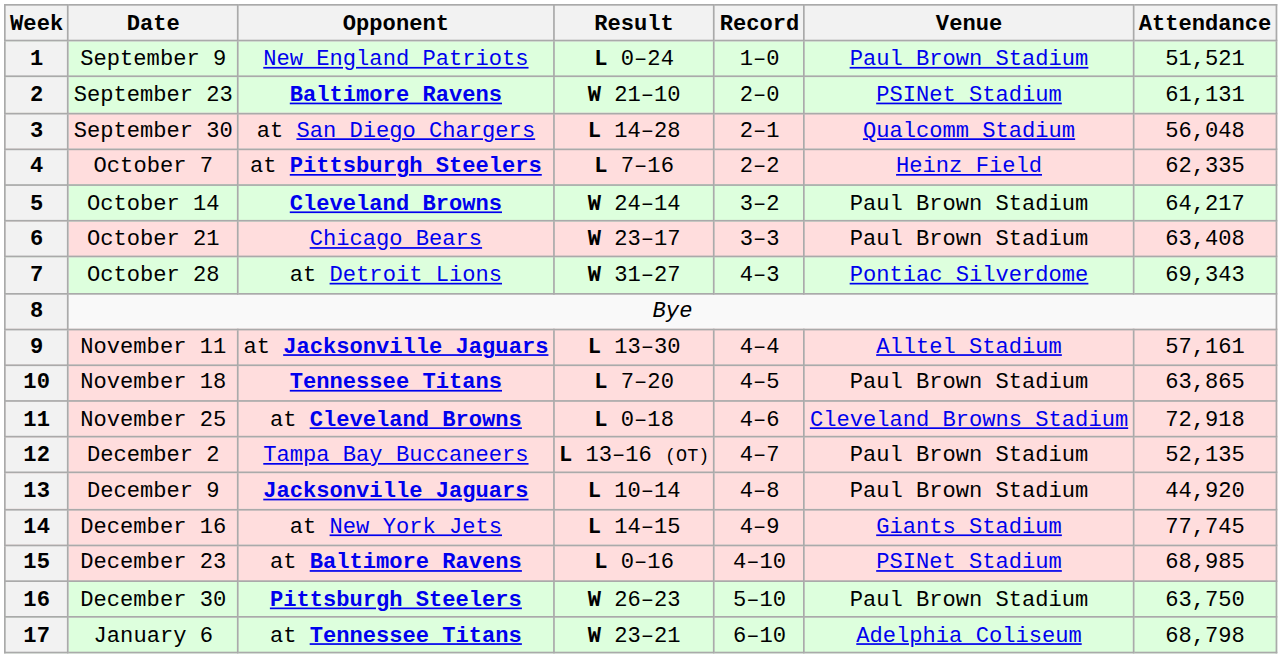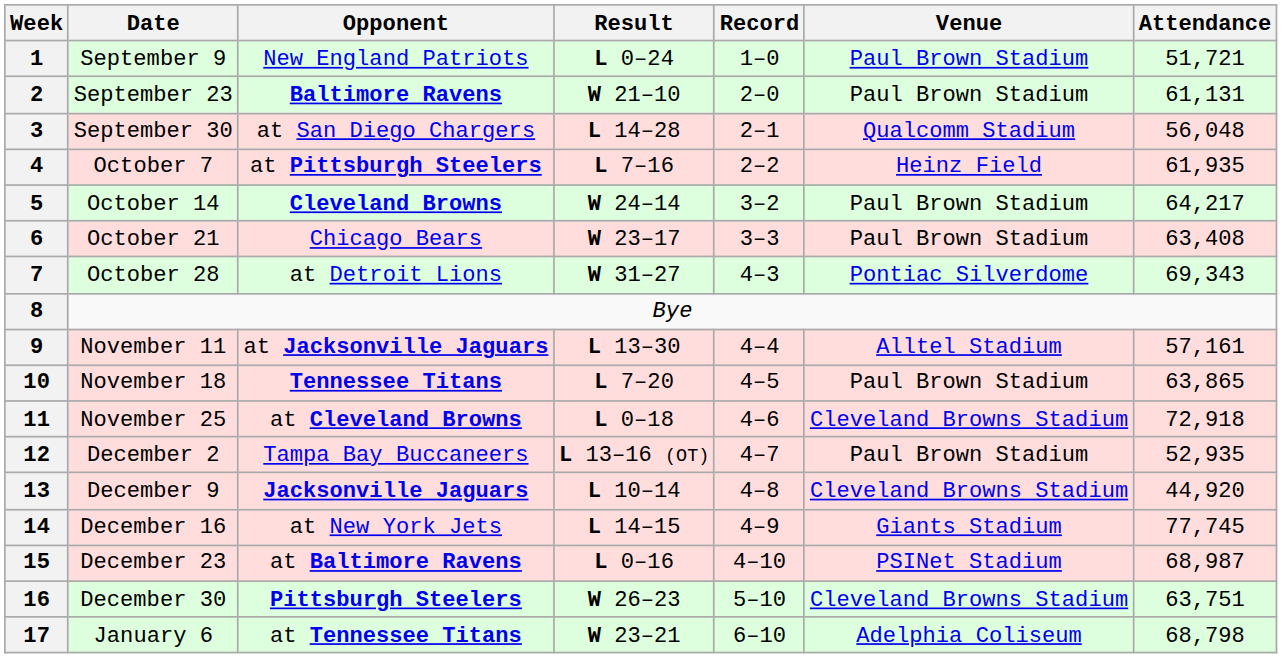(1205, 59) 51,521 -> (1205, 59) 51,721
(969, 95) PSINet Stadium -> (969, 95) Paul Brown Stadium
(1205, 167) 62,335 -> (1205, 167) 61,935
(1205, 455) 52,135 -> (1205, 455) 52,935
(969, 491) Paul Brown Stadium -> (969, 491) Cleveland Browns Stadium
(1205, 563) 68,985 -> (1205, 563) 68,987
(969, 599) Paul Brown Stadium -> (969, 599) Cleveland Browns Stadium
(1205, 599) 63,750 -> (1205, 599) 63,751
